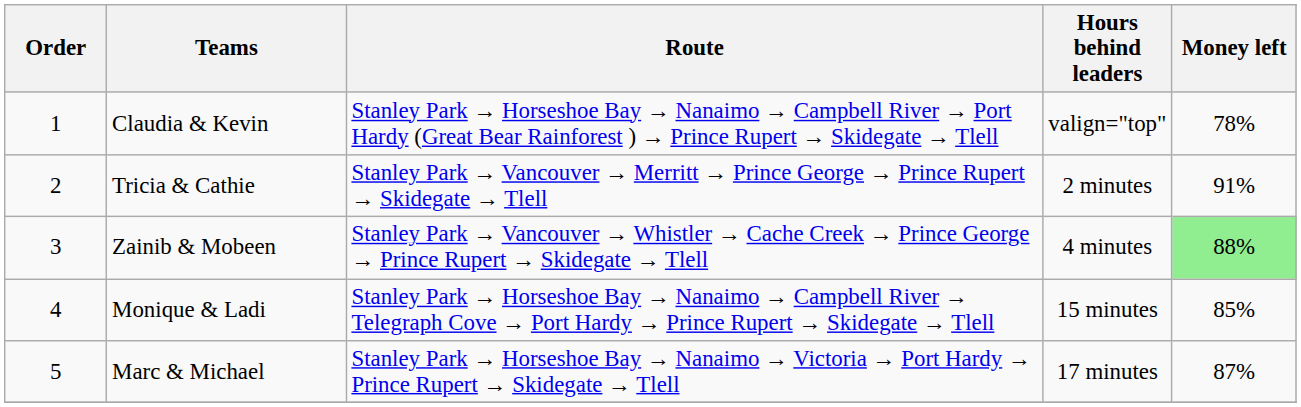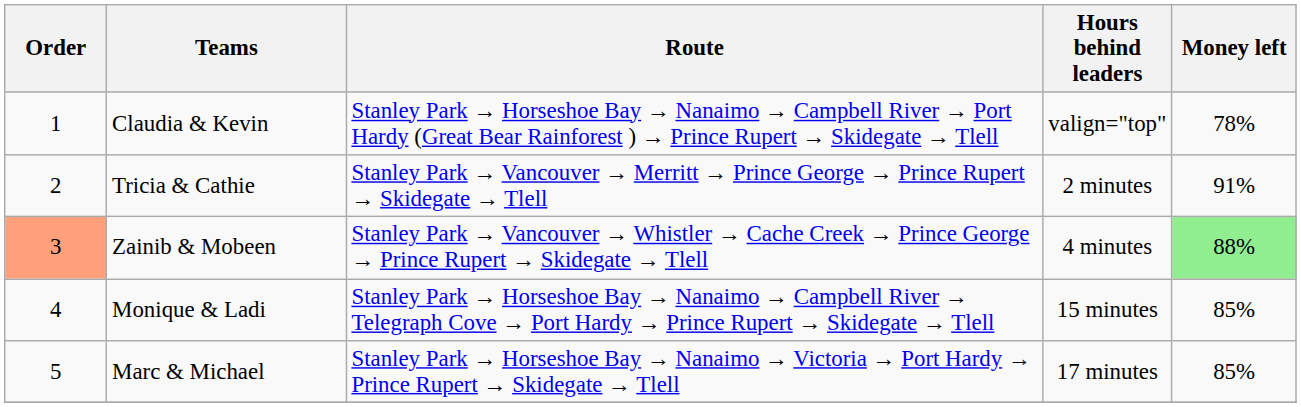(56, 247) no background -> (56, 247) lightsalmon background
(1234, 371) 87% -> (1234, 371) 85%
